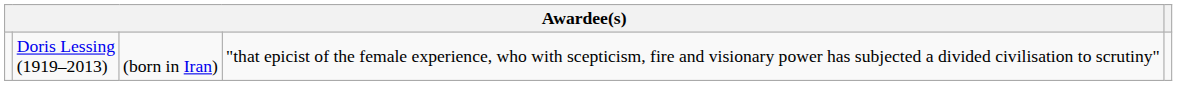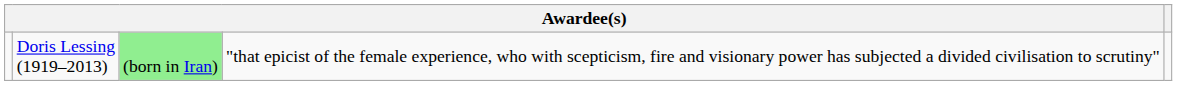(171, 66) no background -> (171, 66) lightgreen background
